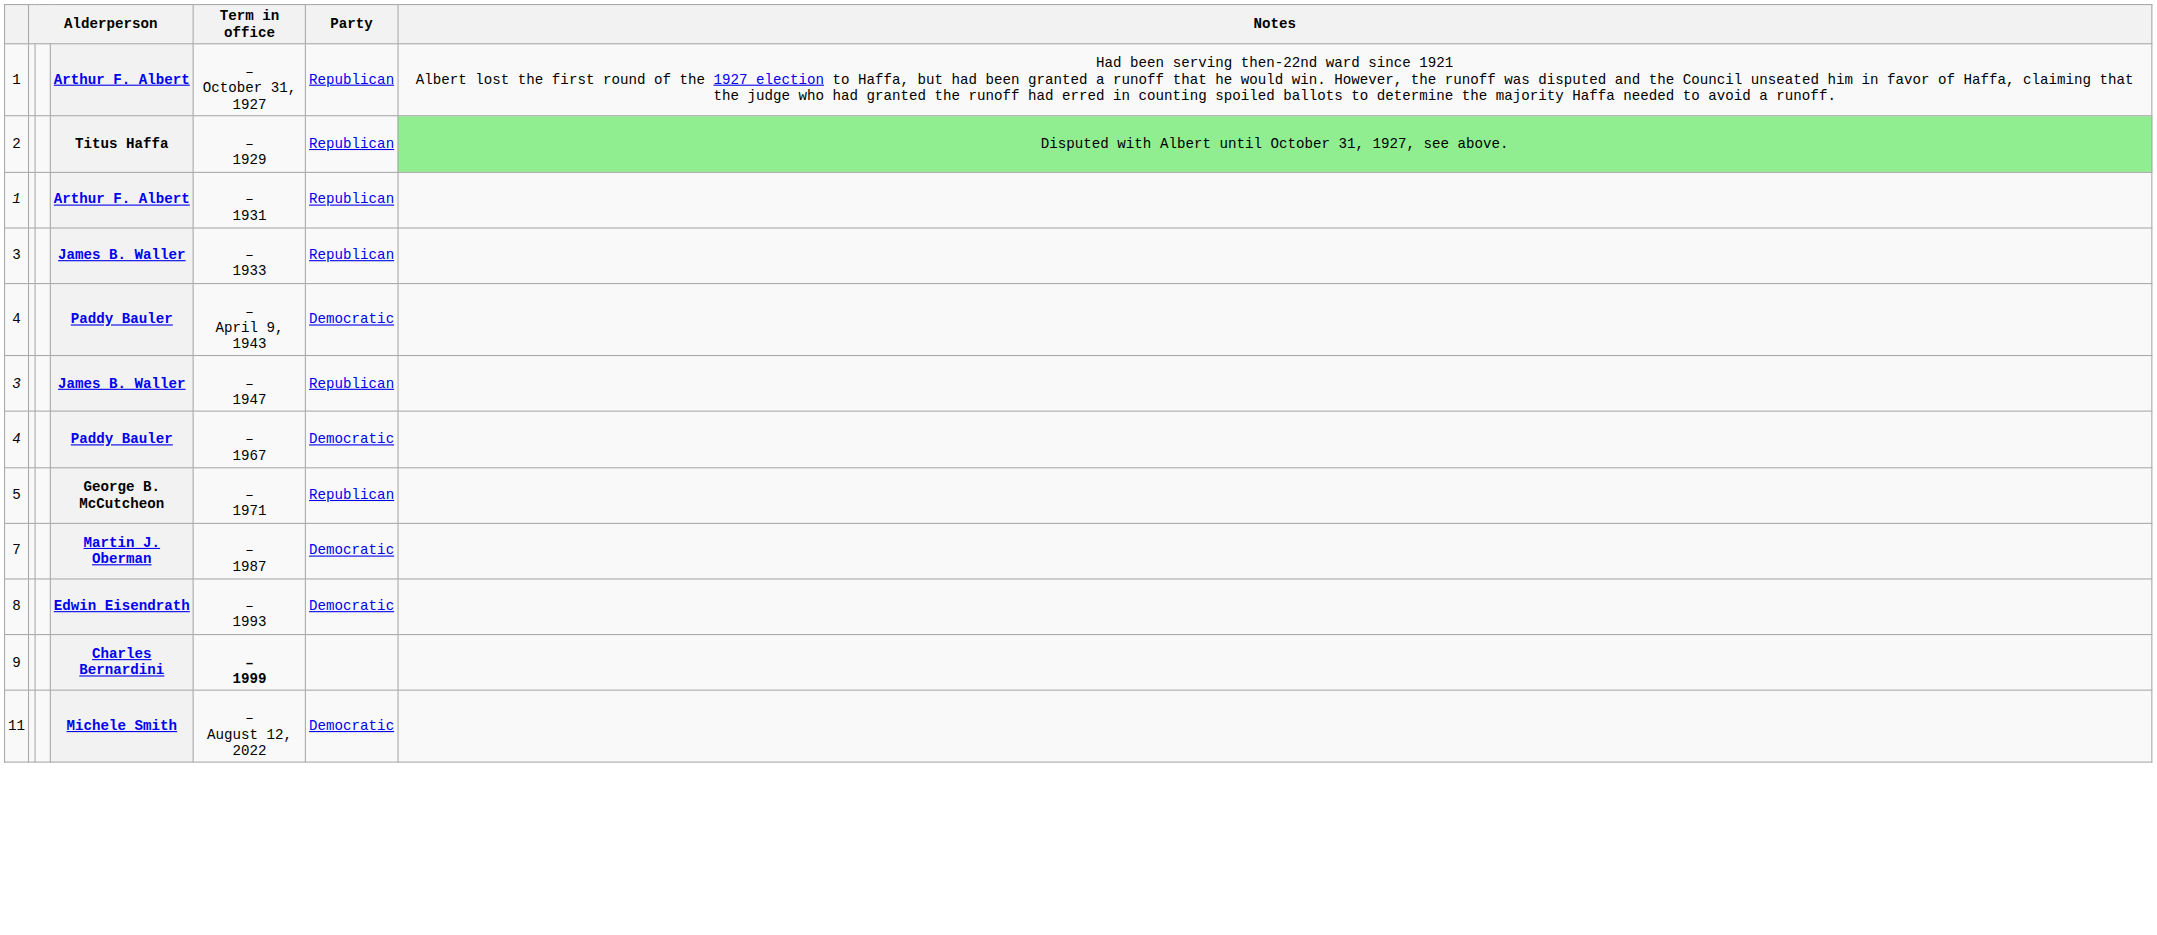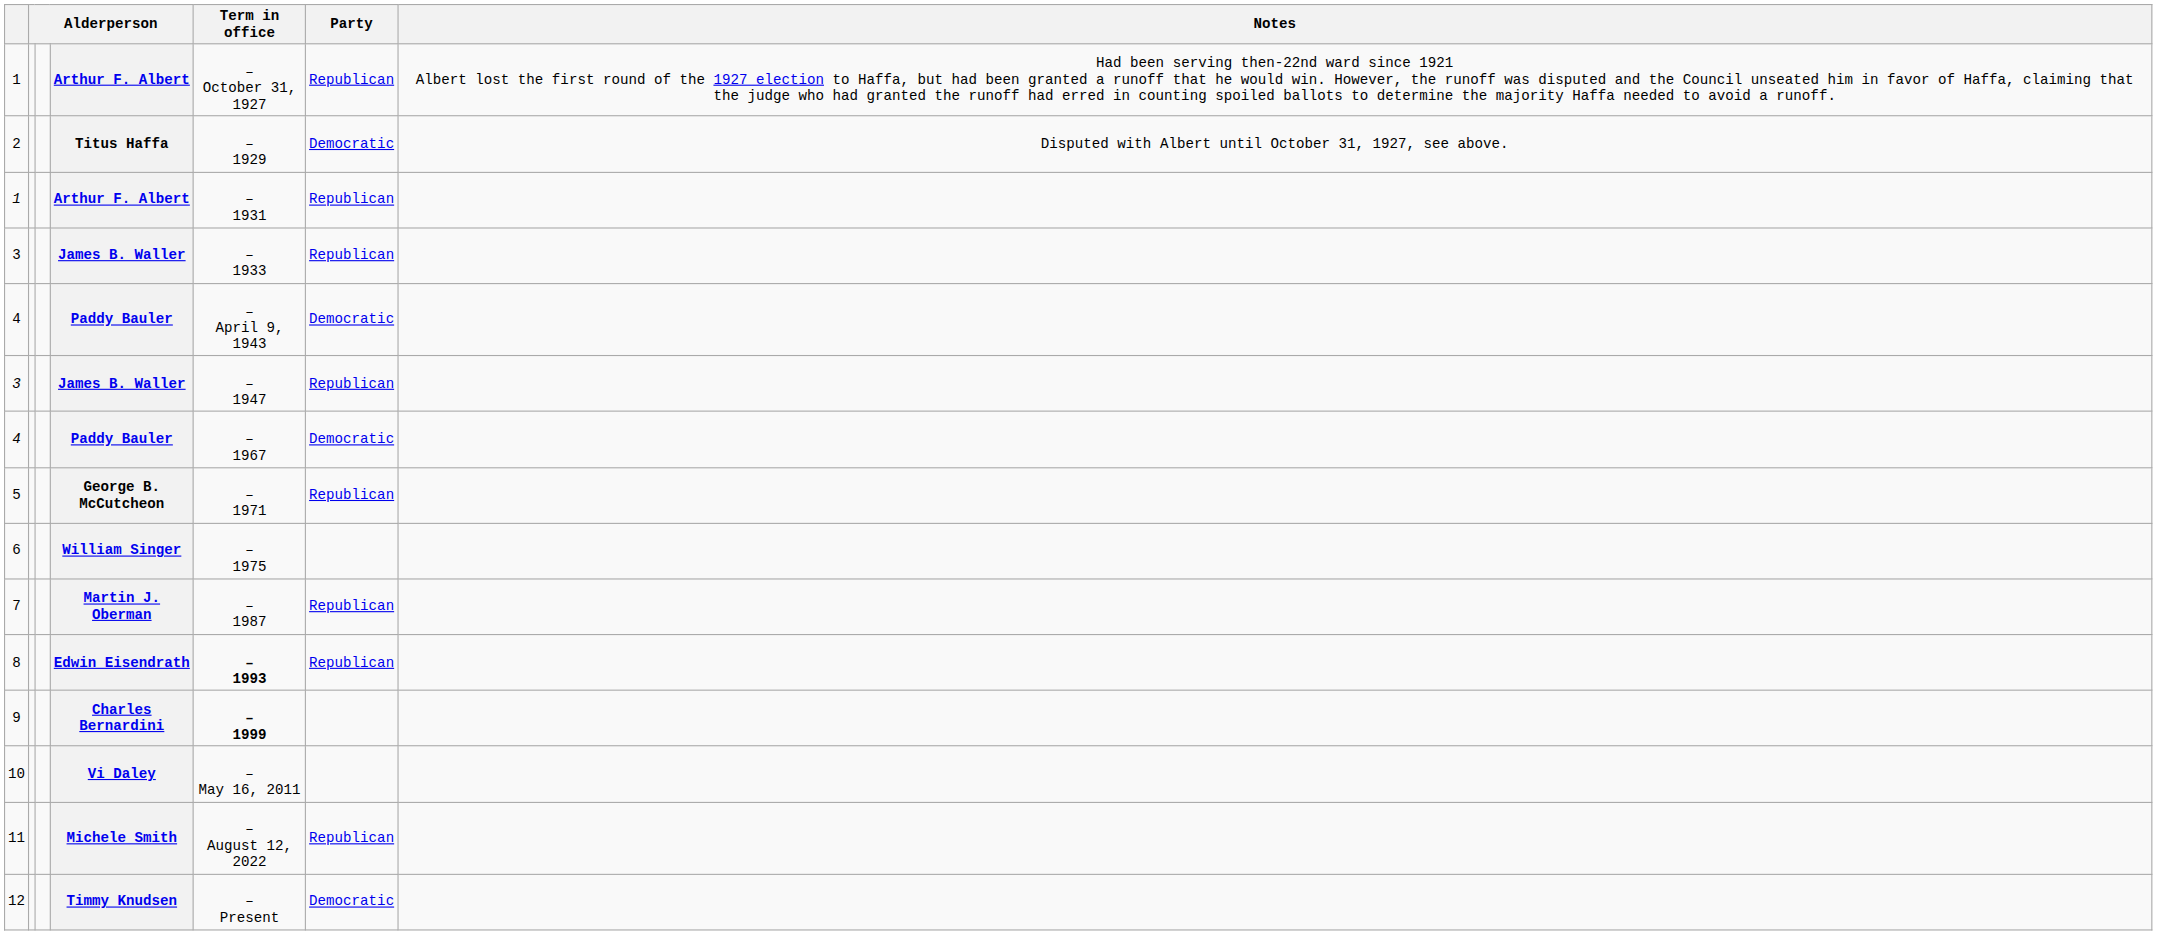(352, 144) Republican -> (352, 144) Democratic
(1275, 144) lightgreen background -> (1275, 144) no background
+ row: (16, 551)
(352, 551) Democratic -> (352, 607) Republican
(250, 615) normal -> (250, 671) bold
(352, 607) Democratic -> (352, 663) Republican
+ row: (16, 774)
(352, 726) Democratic -> (352, 838) Republican
+ row: (16, 902)
